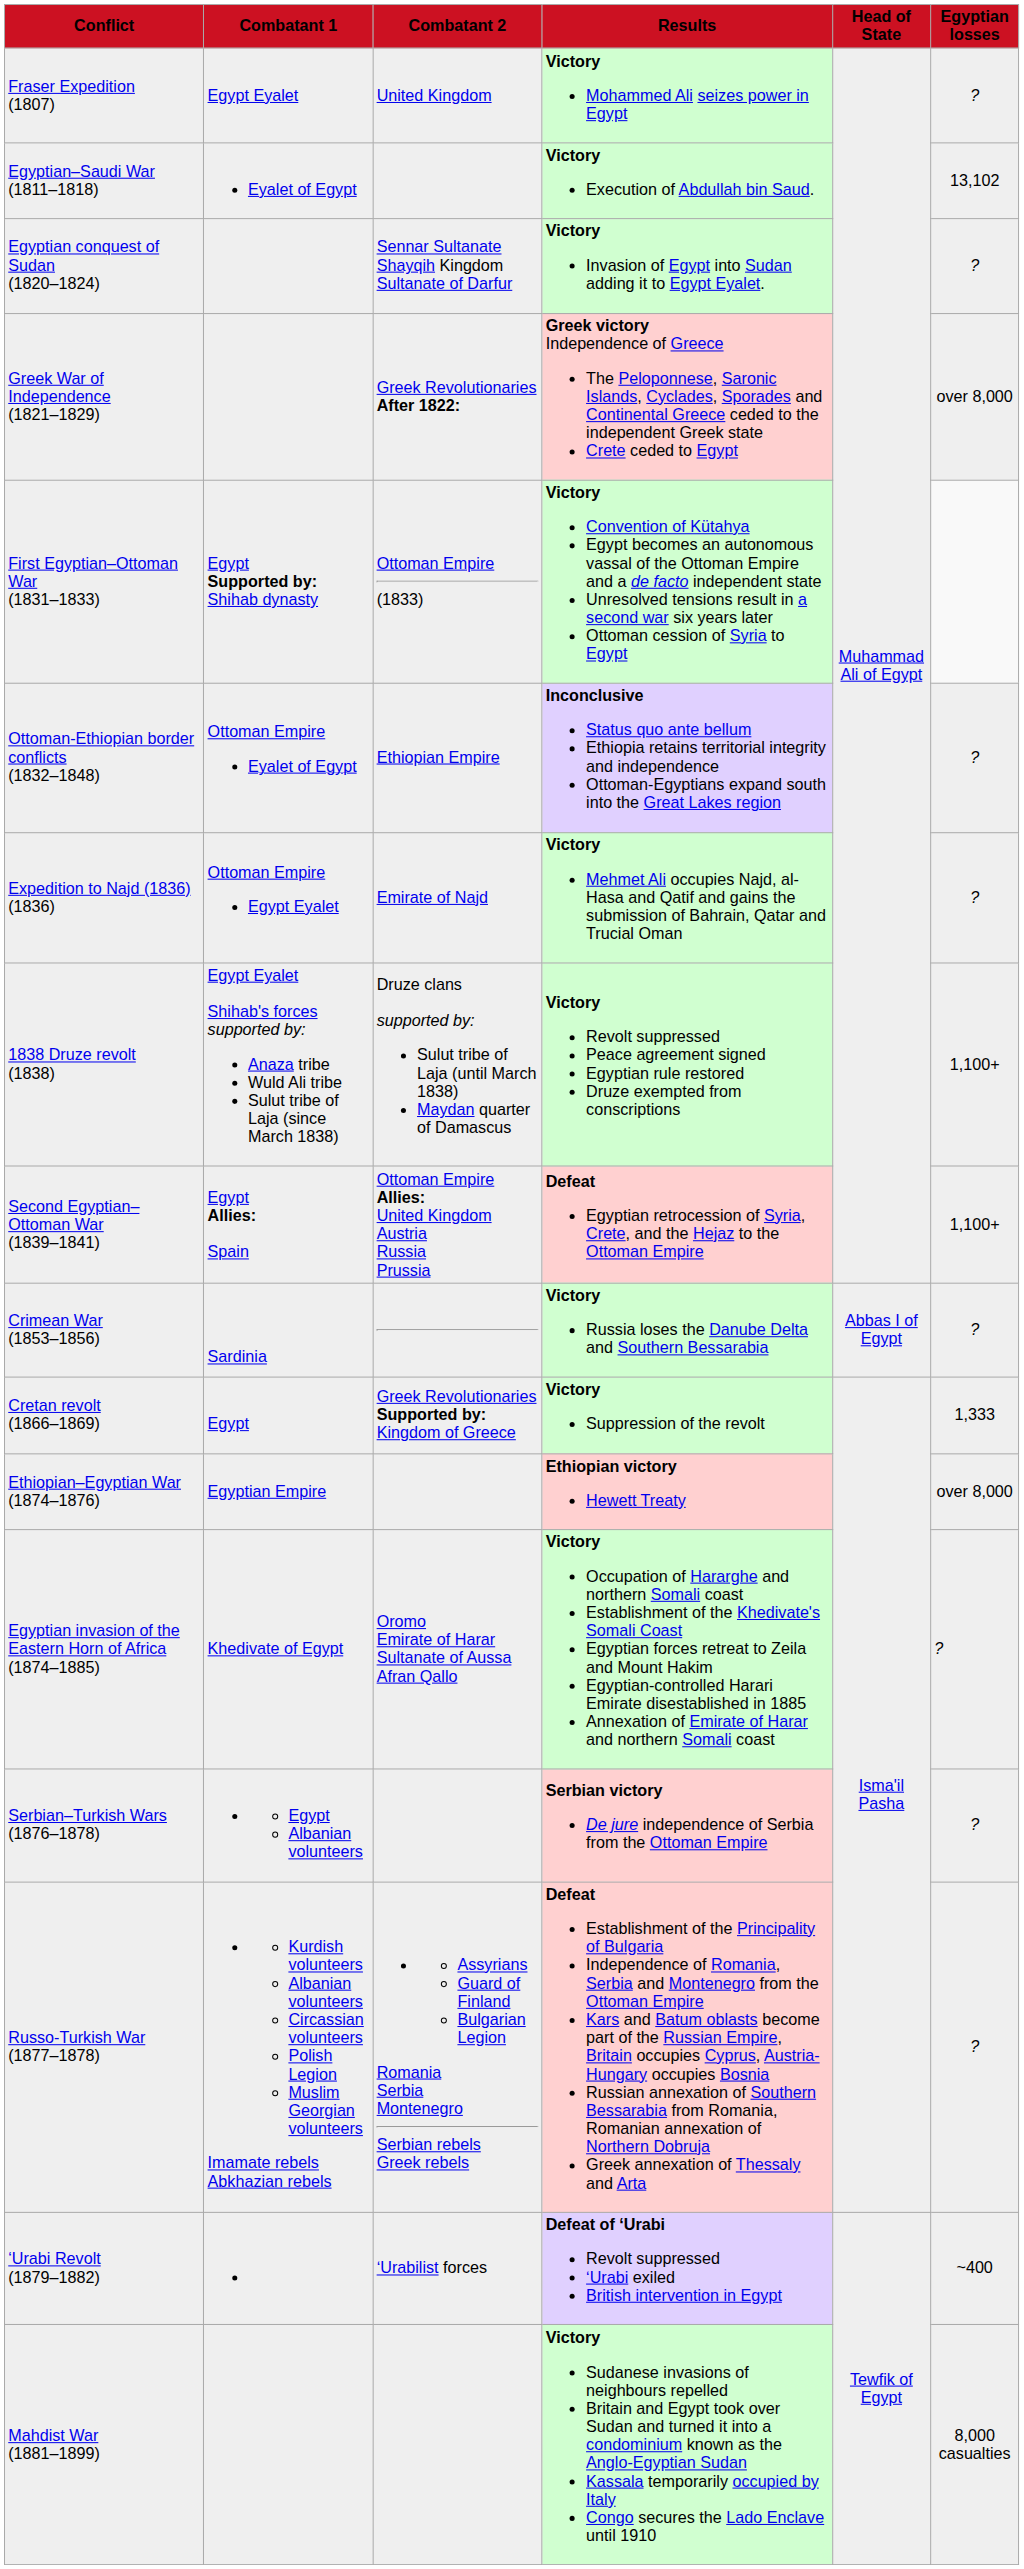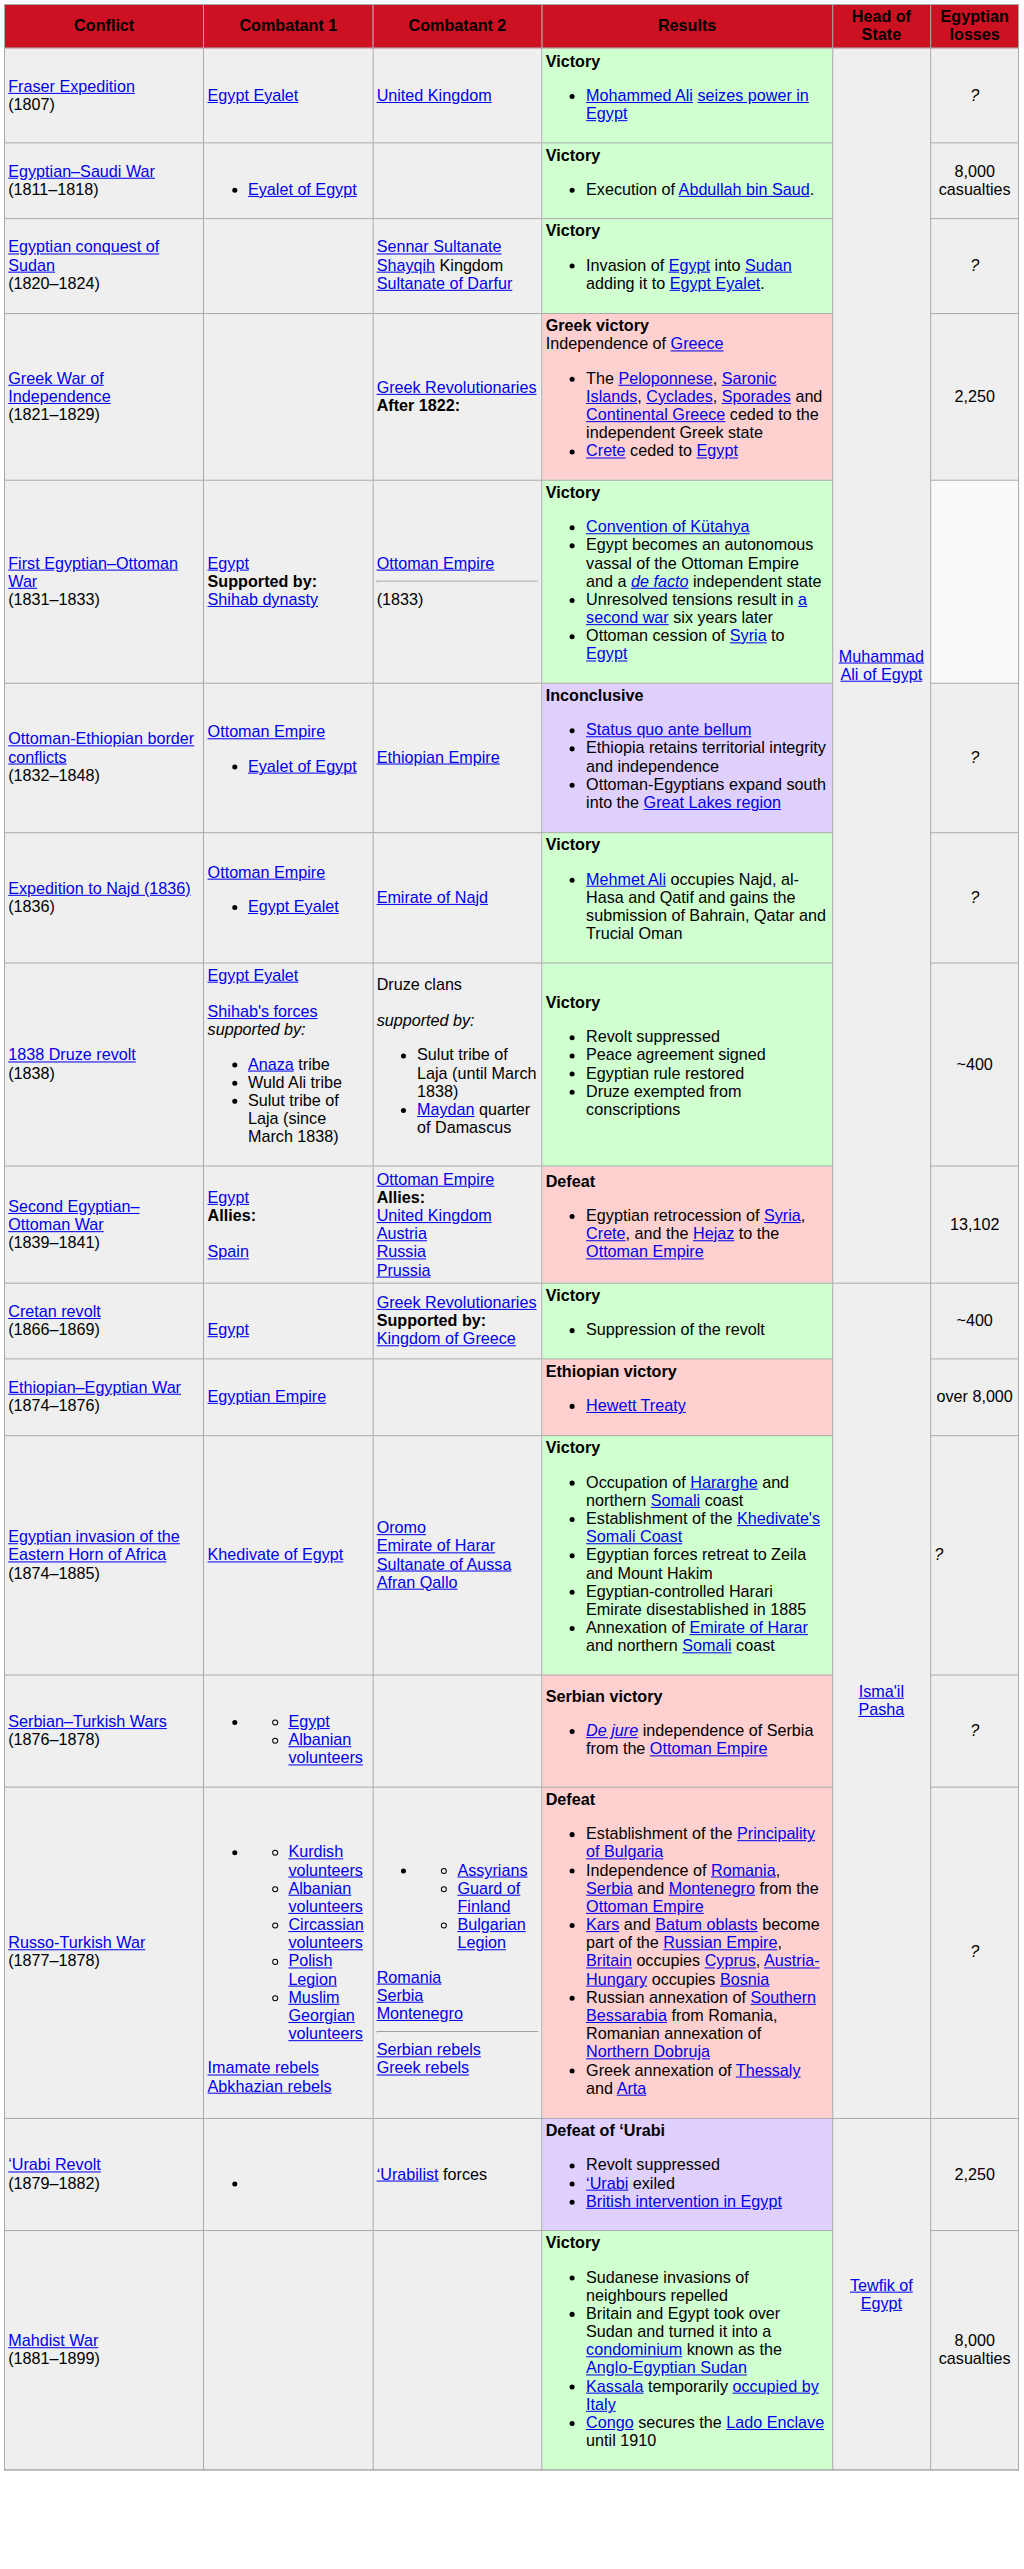(975, 180) 13,102 -> (975, 180) 8,000 casualties
(975, 396) over 8,000 -> (975, 396) 2,250
(975, 1064) 1,100+ -> (975, 1064) ~400
(975, 1224) 1,100+ -> (975, 1224) 13,102
- row: (56, 1330)
(975, 1415) 1,333 -> (975, 1320) ~400
(975, 2268) ~400 -> (975, 2174) 2,250
